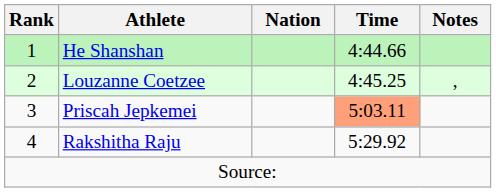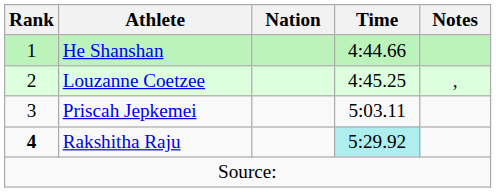(377, 111) lightsalmon background -> (377, 111) no background
(31, 141) normal -> (31, 141) bold
(377, 141) no background -> (377, 141) paleturquoise background
